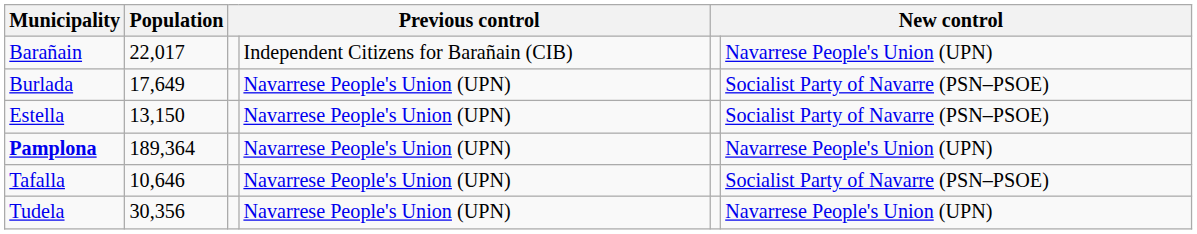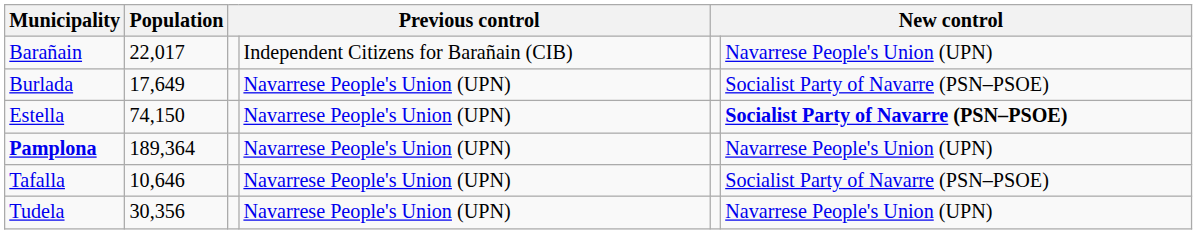(157, 116) 13,150 -> (157, 116) 74,150
(887, 116) normal -> (896, 116) bold
